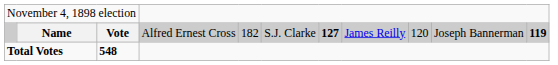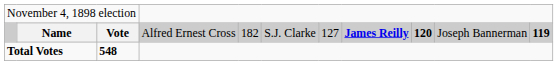(330, 32) bold -> (330, 32) normal
(375, 32) normal -> (377, 32) bold
(420, 32) normal -> (423, 32) bold
